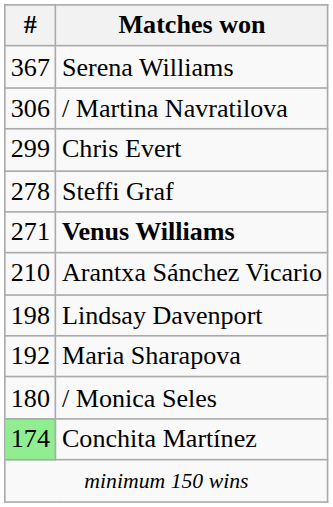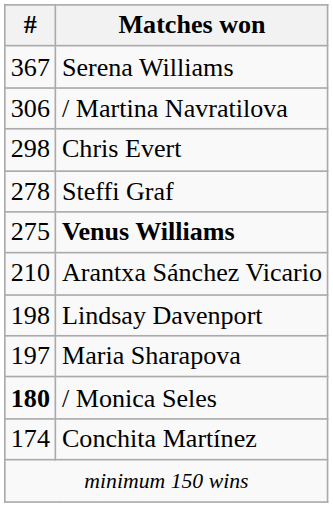(30, 149) 299 -> (30, 149) 298
(30, 232) 271 -> (30, 232) 275
(30, 356) 192 -> (30, 356) 197
(30, 397) normal -> (30, 397) bold
(30, 438) lightgreen background -> (30, 438) no background
